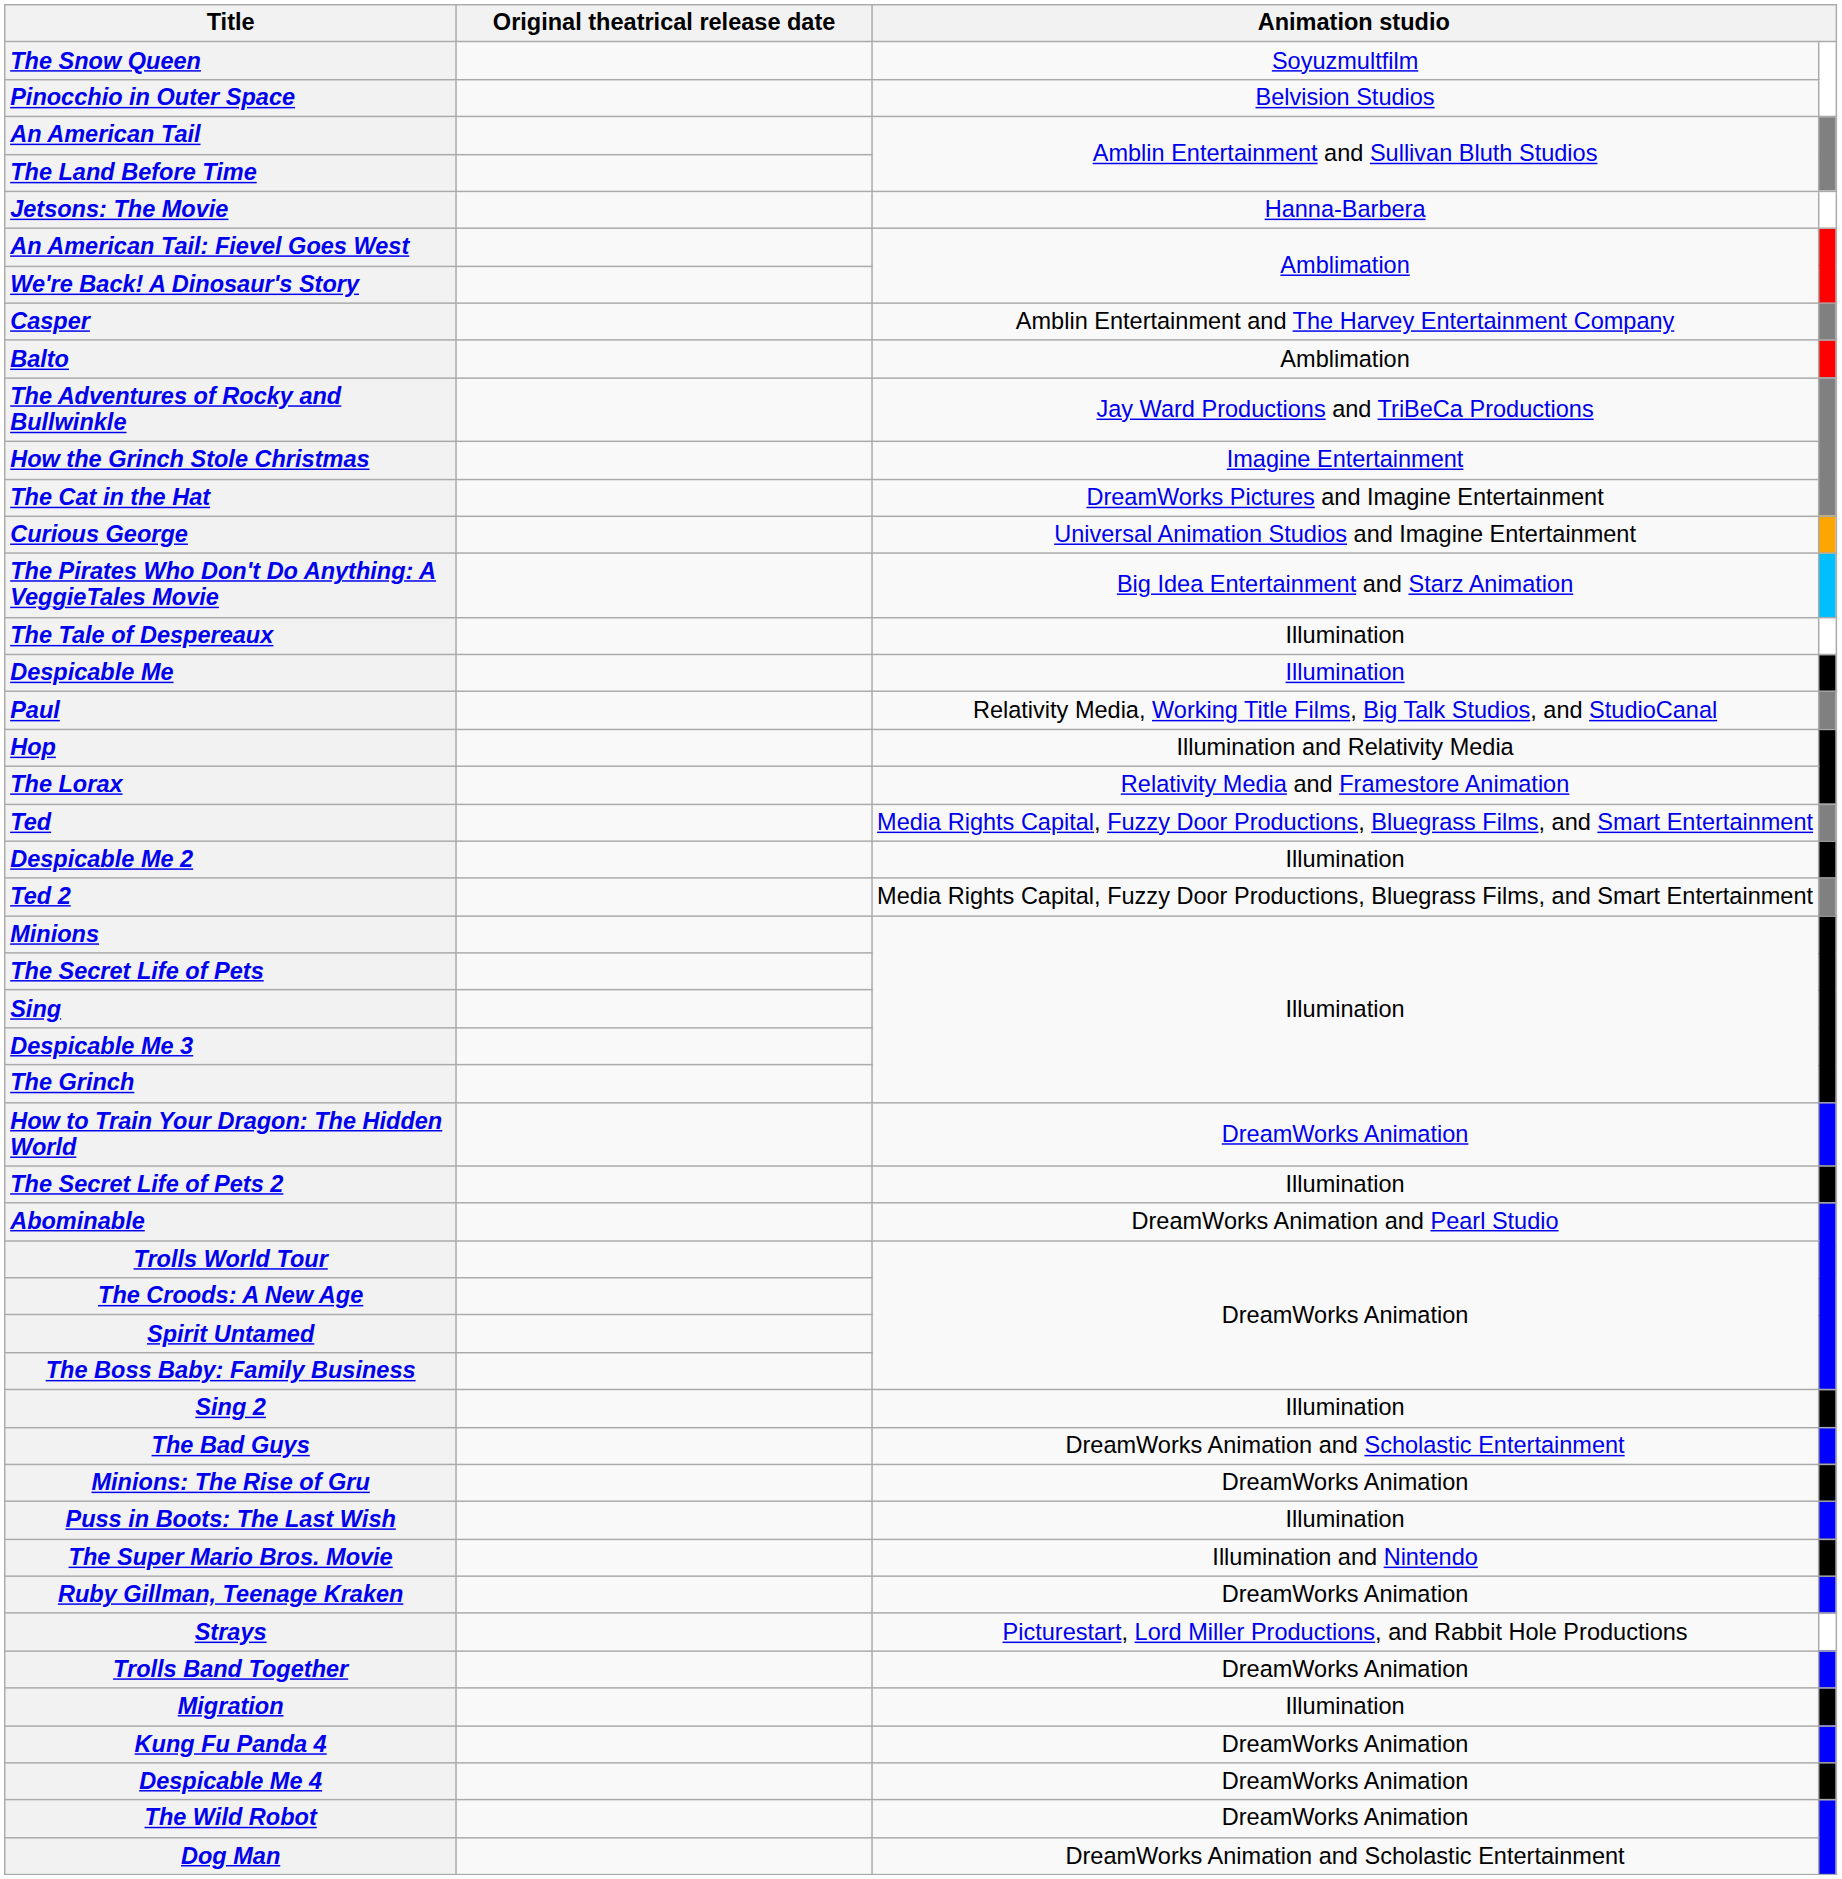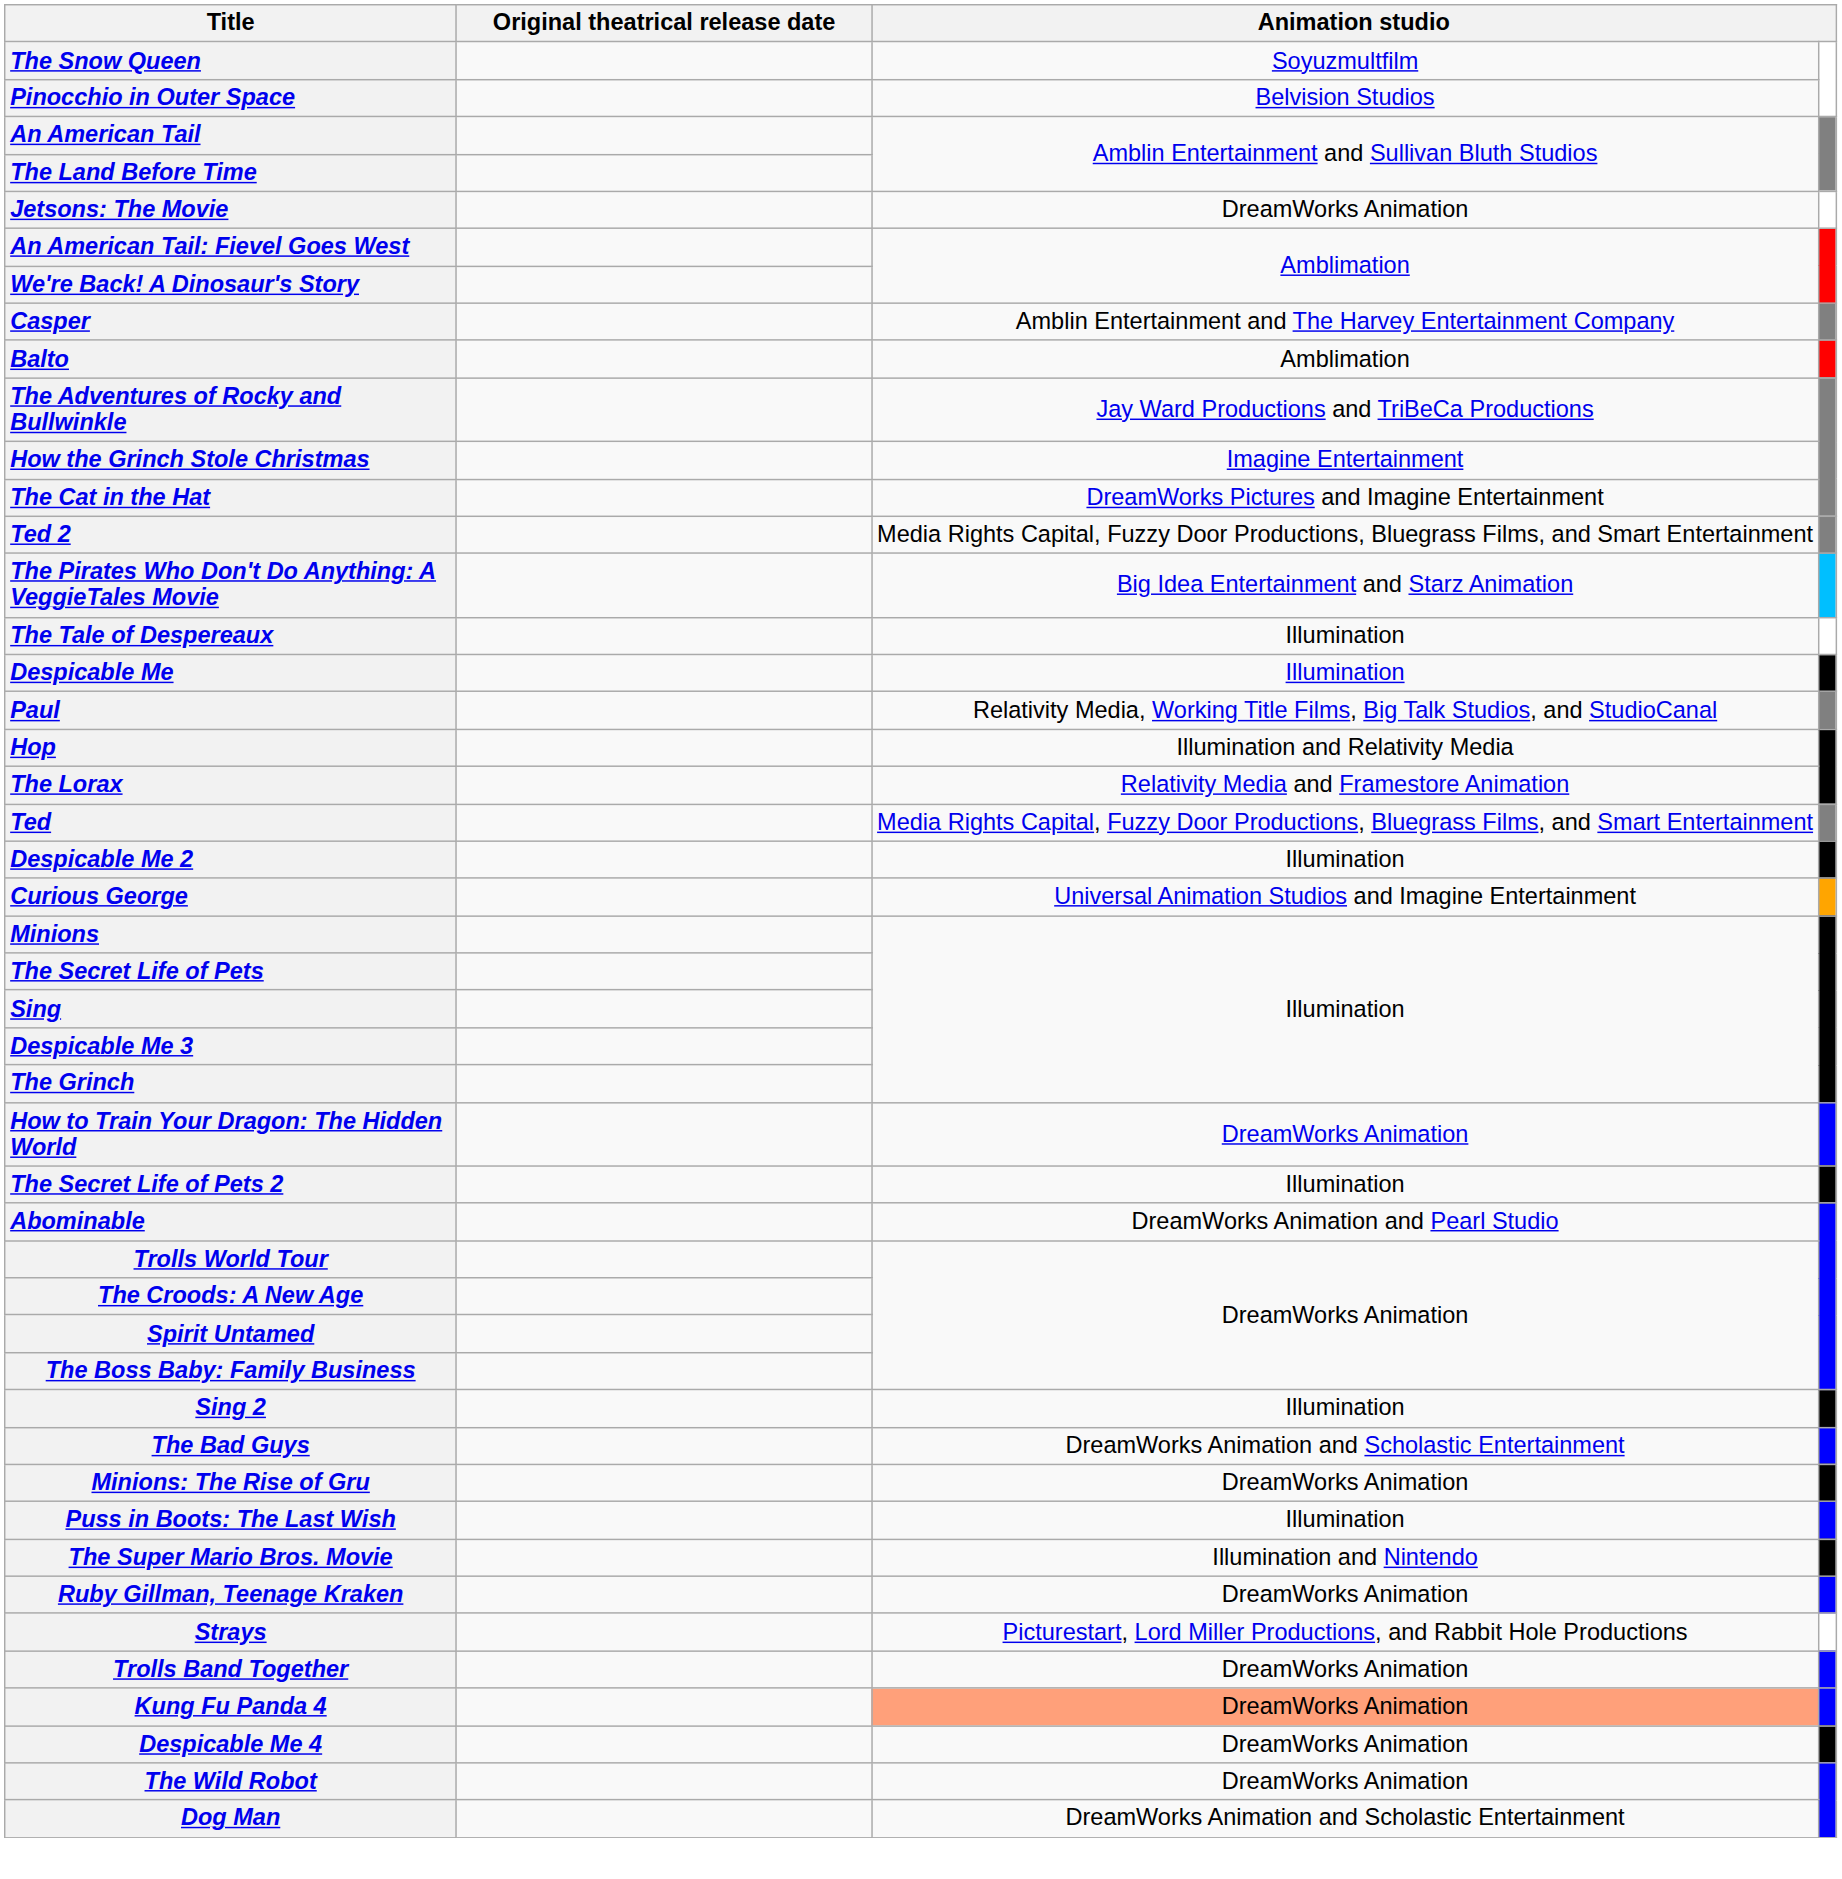(1345, 209) Hanna-Barbera -> (1345, 209) DreamWorks Animation
rows swapped: (99, 534) <-> (40, 896)
- row: (231, 1706)
(1345, 1743) no background -> (1345, 1706) lightsalmon background
